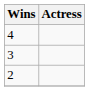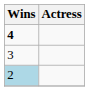(11, 34) normal -> (11, 34) bold
(11, 75) no background -> (11, 75) lightblue background
